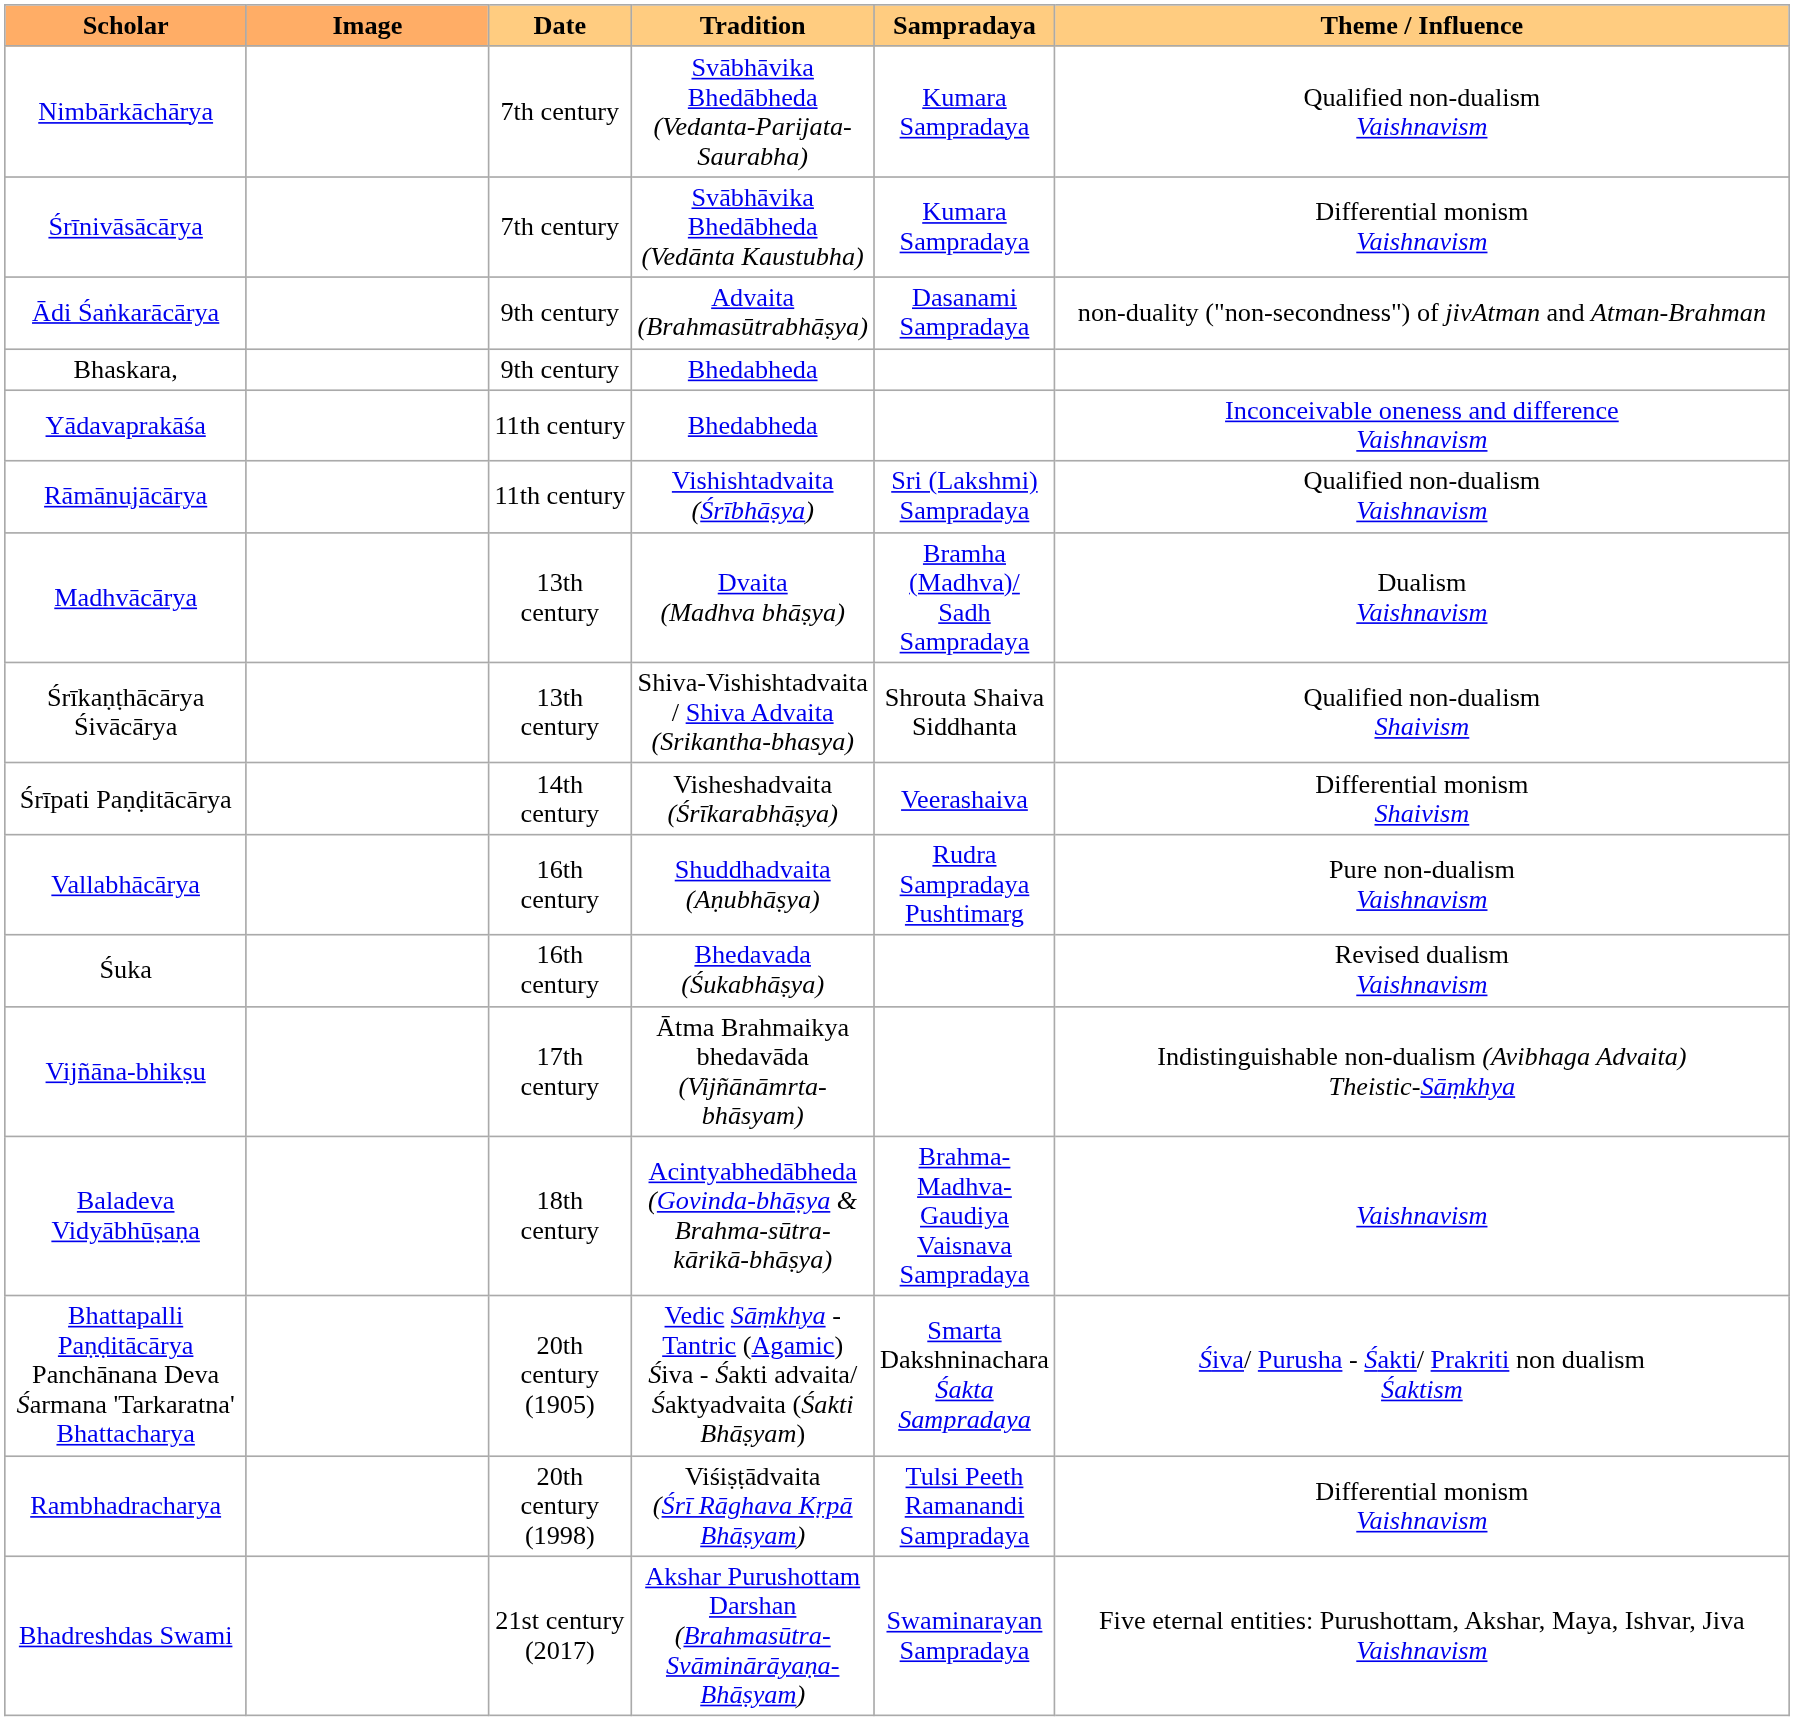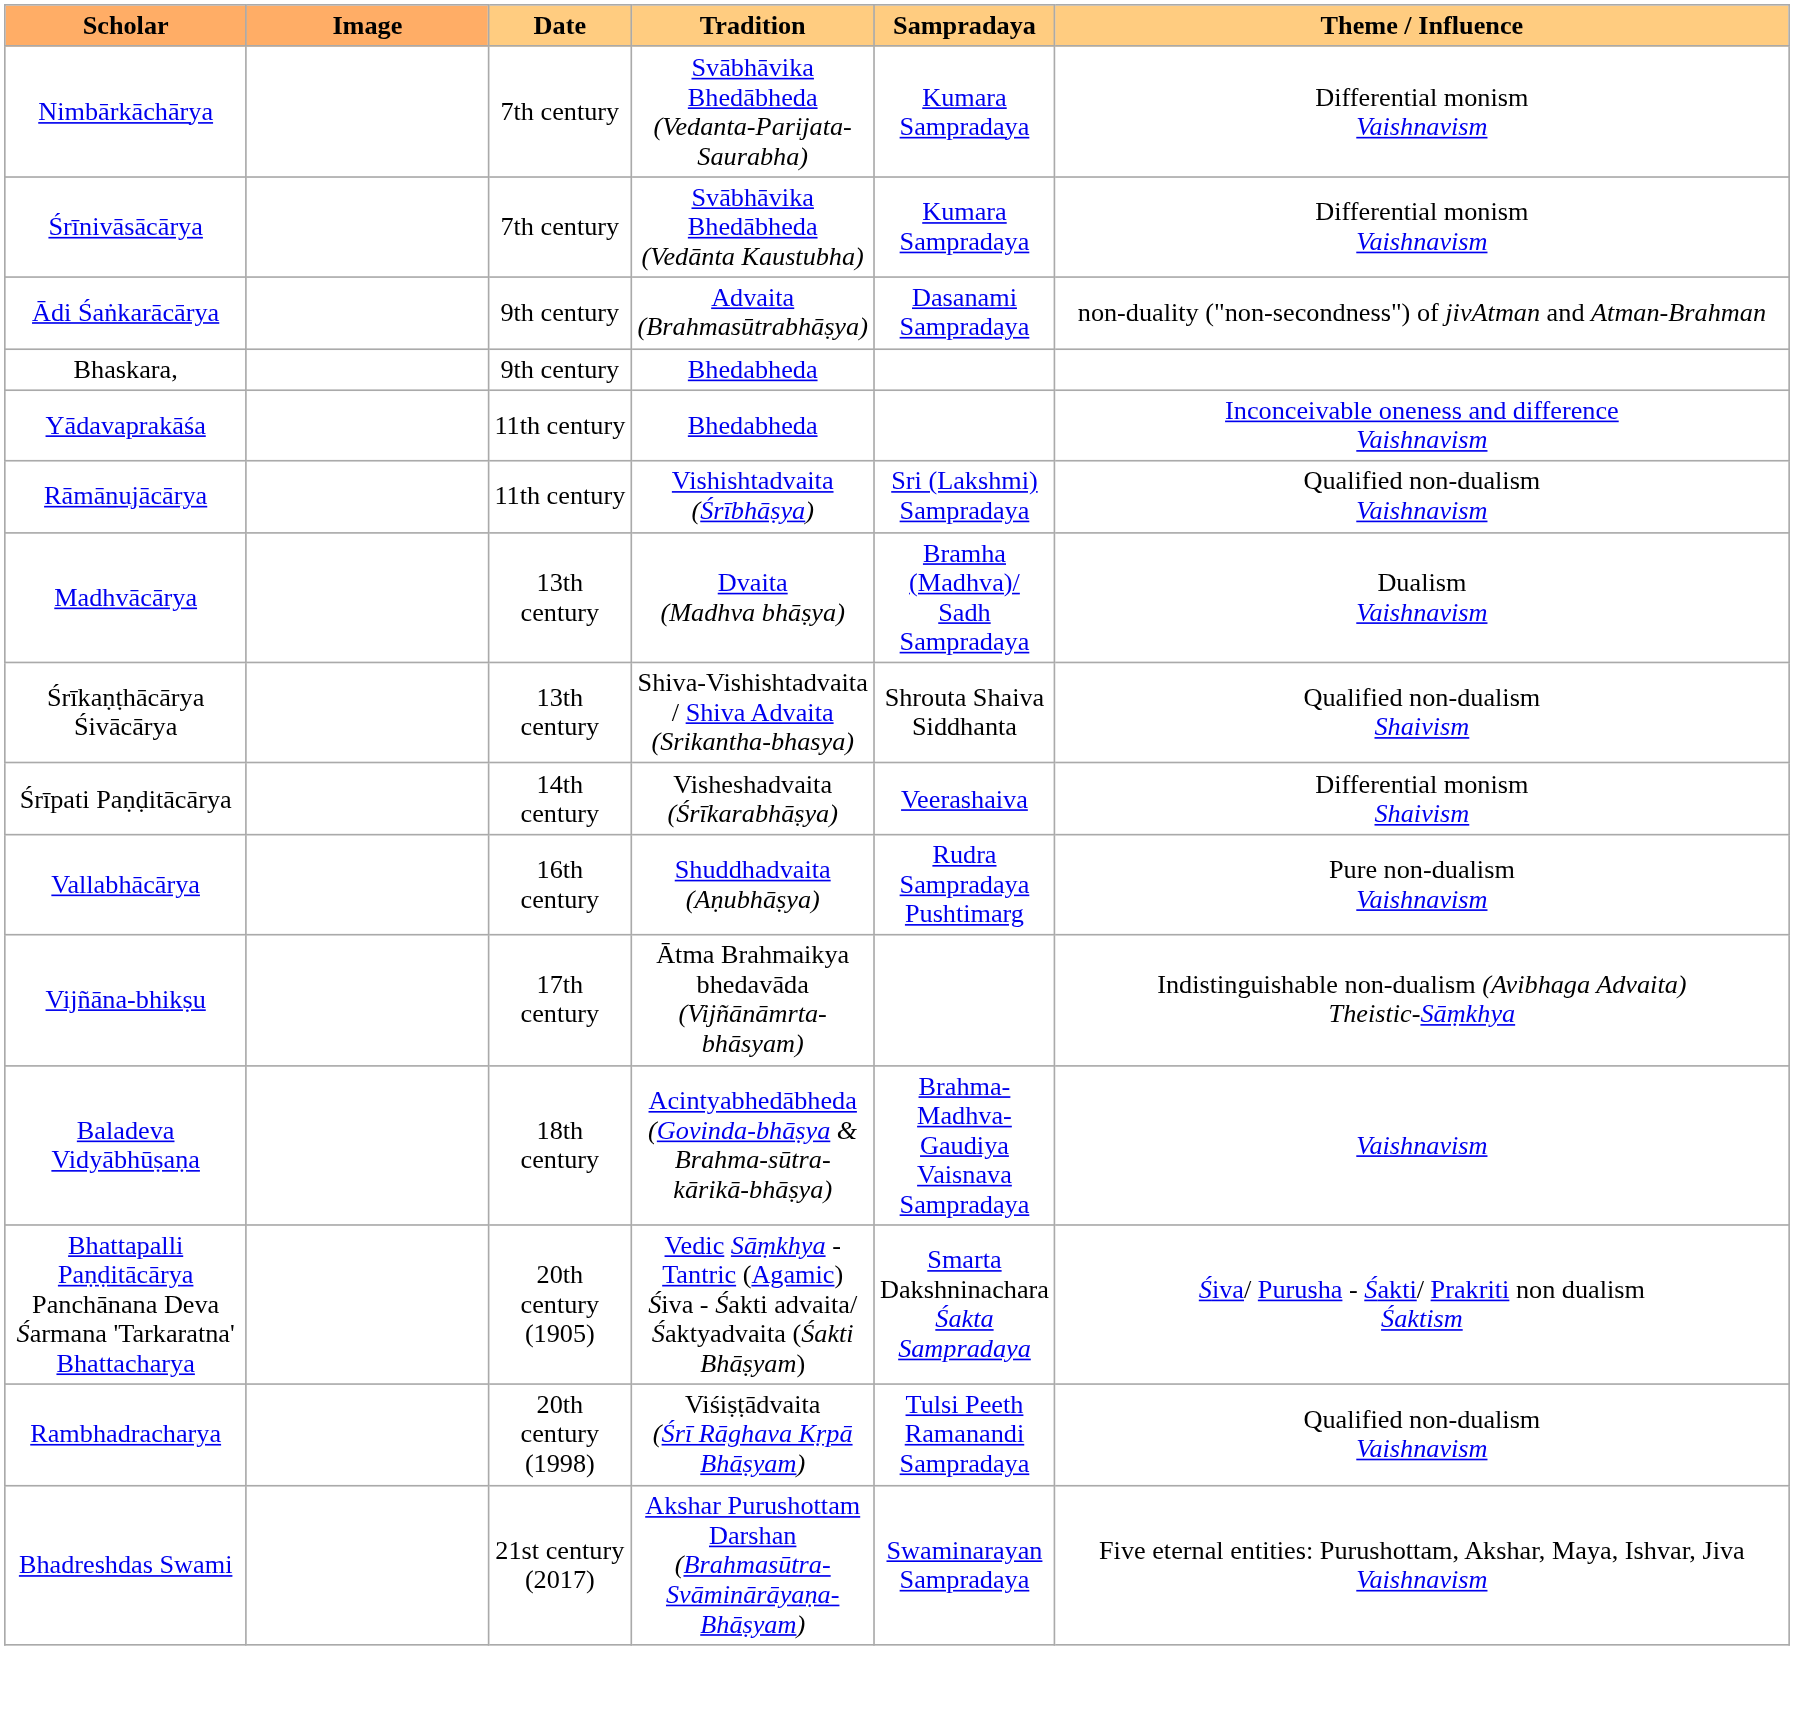(1422, 111) Qualified non-dualism Vaishnavism -> (1422, 111) Differential monism Vaishnavism
- row: (126, 970)
(1422, 1505) Differential monism Vaishnavism -> (1422, 1434) Qualified non-dualism Vaishnavism
